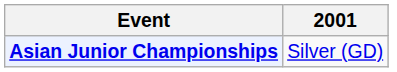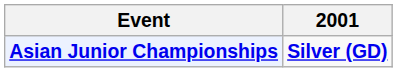(335, 51) normal -> (337, 51) bold
